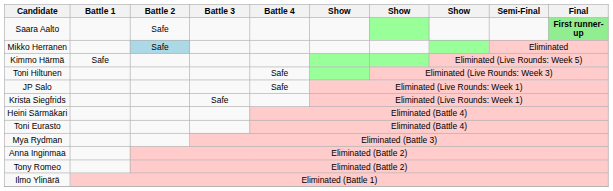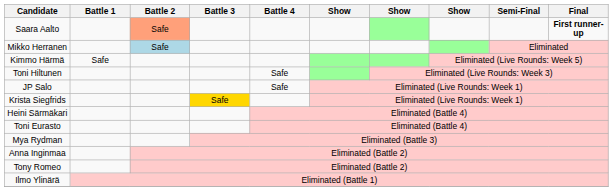(160, 28) no background -> (160, 28) lightsalmon background
(579, 28) lightgreen background -> (579, 28) no background
(220, 100) no background -> (220, 100) gold background
